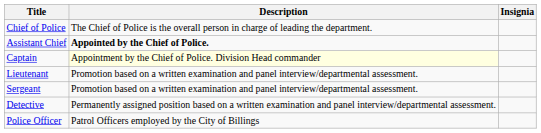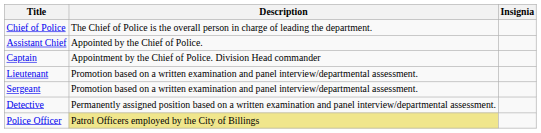(140, 43) bold -> (137, 43) normal
(196, 58) lightyellow background -> (196, 58) no background
(165, 120) no background -> (165, 120) khaki background
